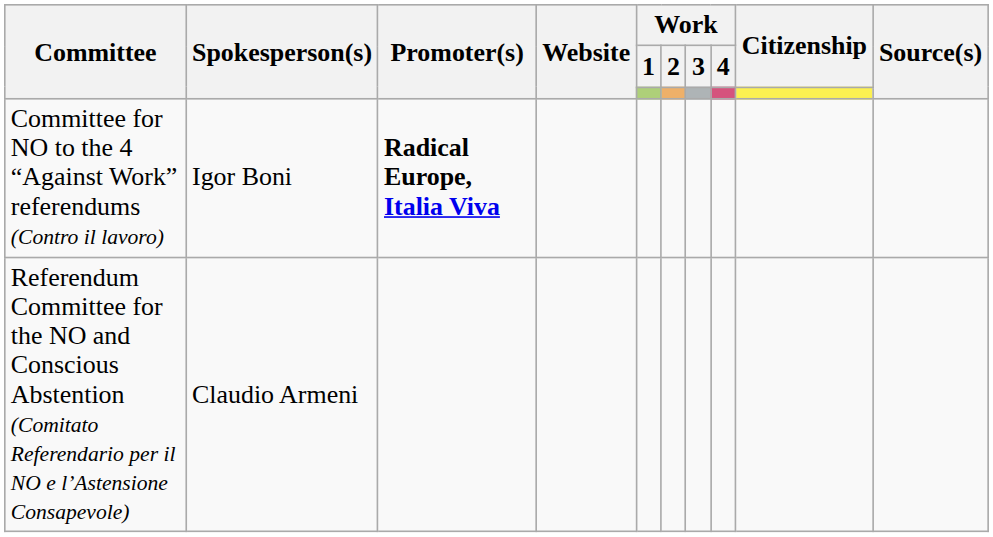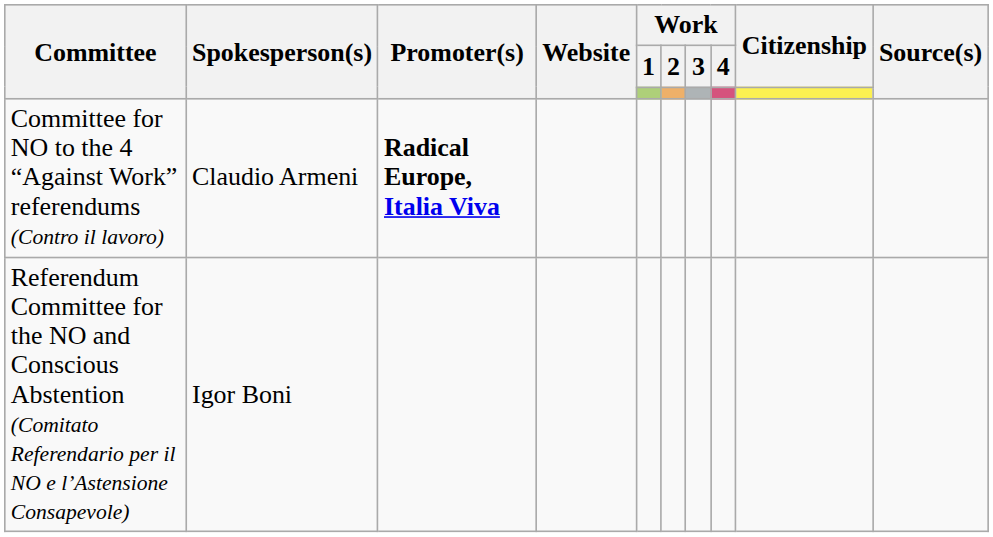(242, 177) Igor Boni -> (275, 177) Claudio Armeni
(275, 393) Claudio Armeni -> (242, 393) Igor Boni
